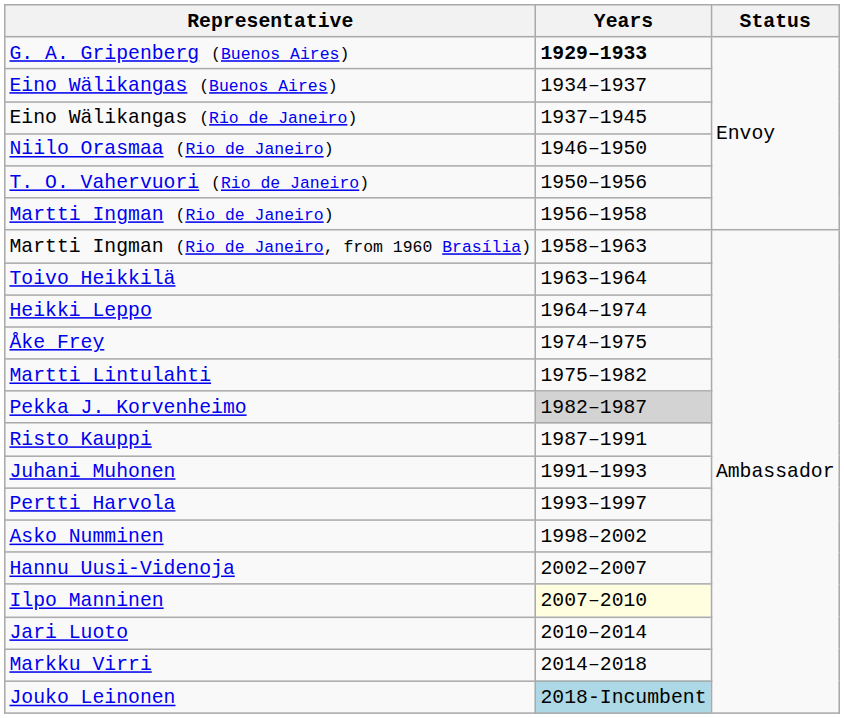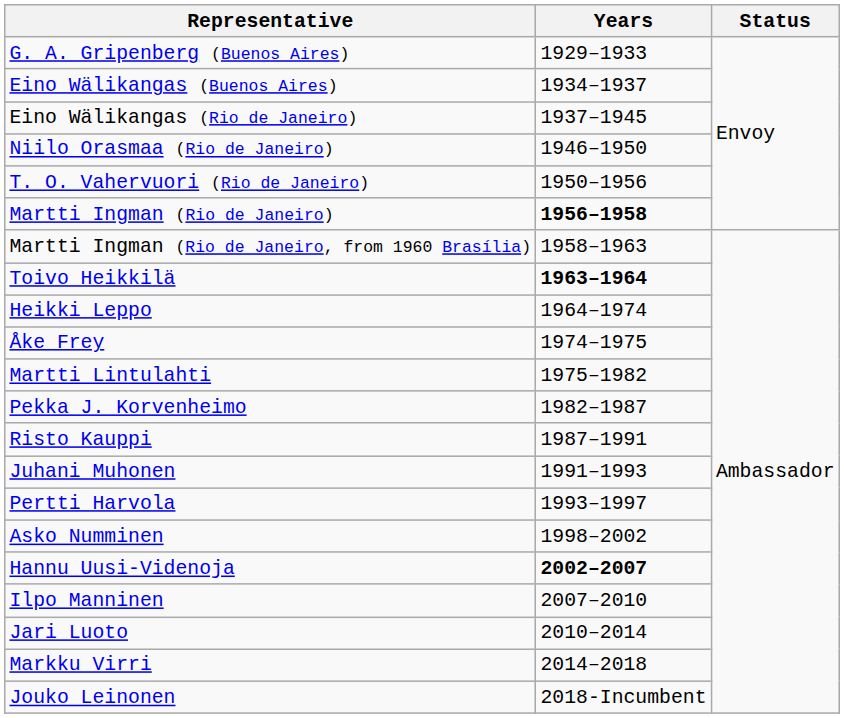(594, 53) bold -> (594, 53) normal
(594, 214) normal -> (594, 214) bold
(594, 279) normal -> (594, 279) bold
(594, 407) lightgrey background -> (594, 407) no background
(594, 568) normal -> (594, 568) bold
(594, 601) lightyellow background -> (594, 601) no background
(623, 697) lightblue background -> (623, 697) no background
